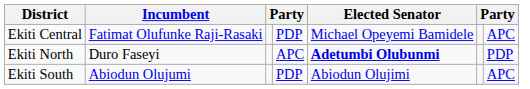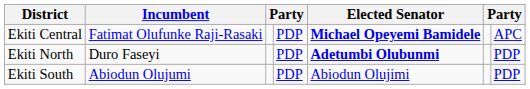(392, 34) normal -> (395, 34) bold
(290, 54) APC -> (289, 54) PDP
(501, 74) APC -> (507, 74) PDP
